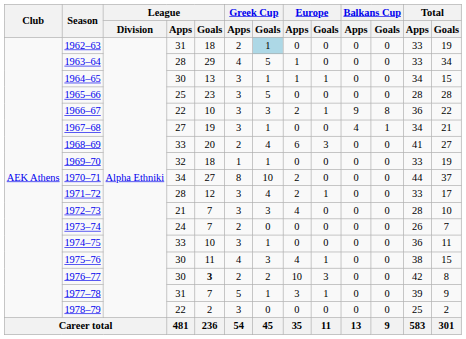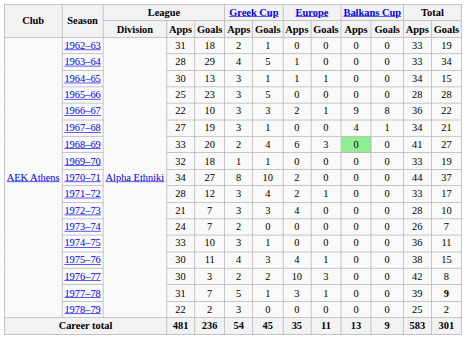(268, 45) lightblue background -> (268, 45) no background
(356, 144) no background -> (356, 144) lightgreen background
(210, 276) bold -> (210, 276) normal
(446, 293) normal -> (446, 293) bold
